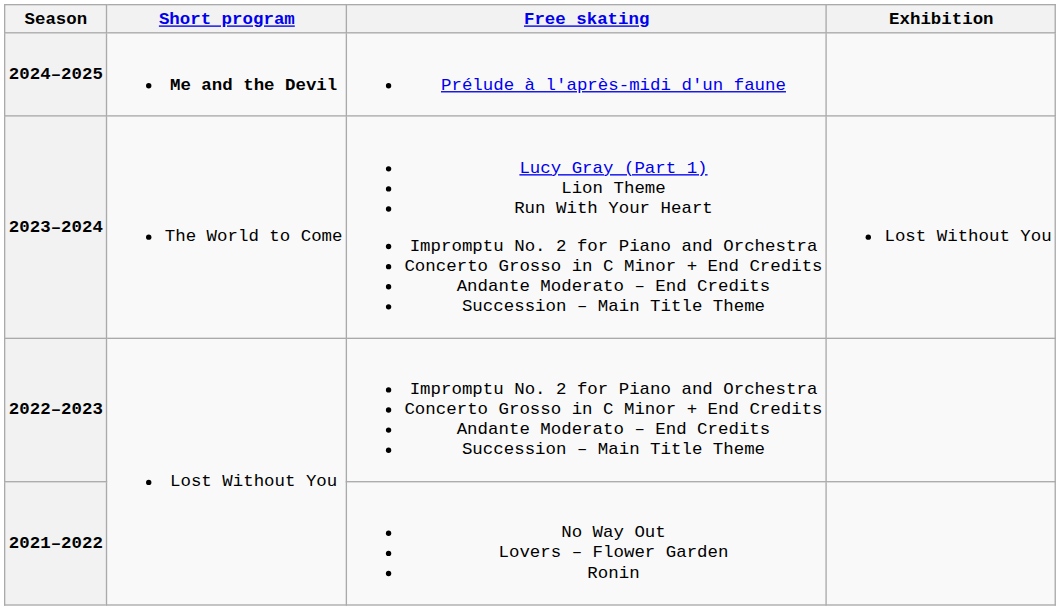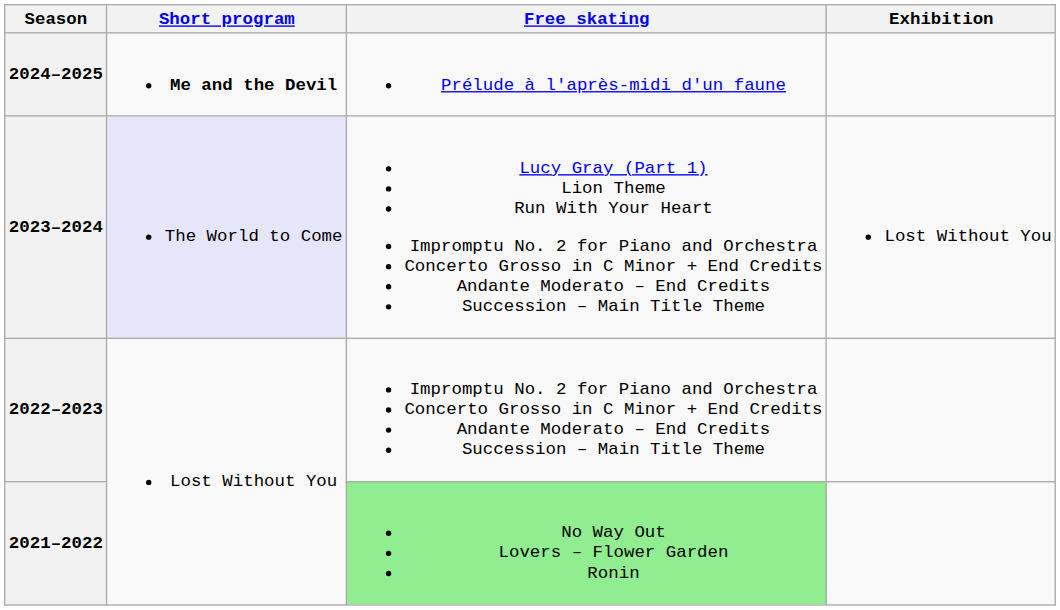(227, 237) no background -> (227, 237) lavender background
(587, 553) no background -> (587, 553) lightgreen background
